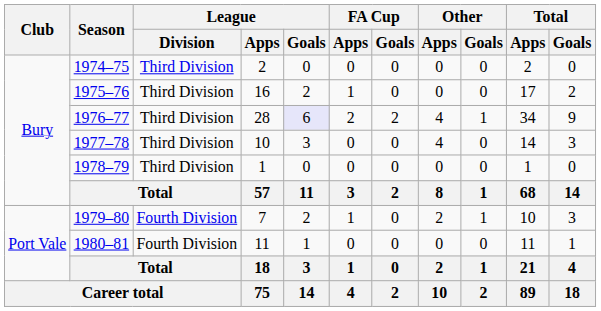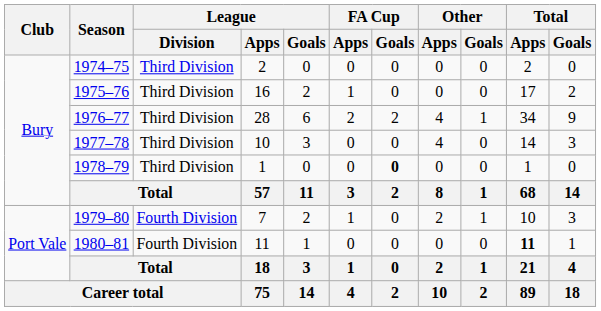(306, 117) lavender background -> (306, 117) no background
(395, 167) normal -> (395, 167) bold
(528, 243) normal -> (528, 243) bold
